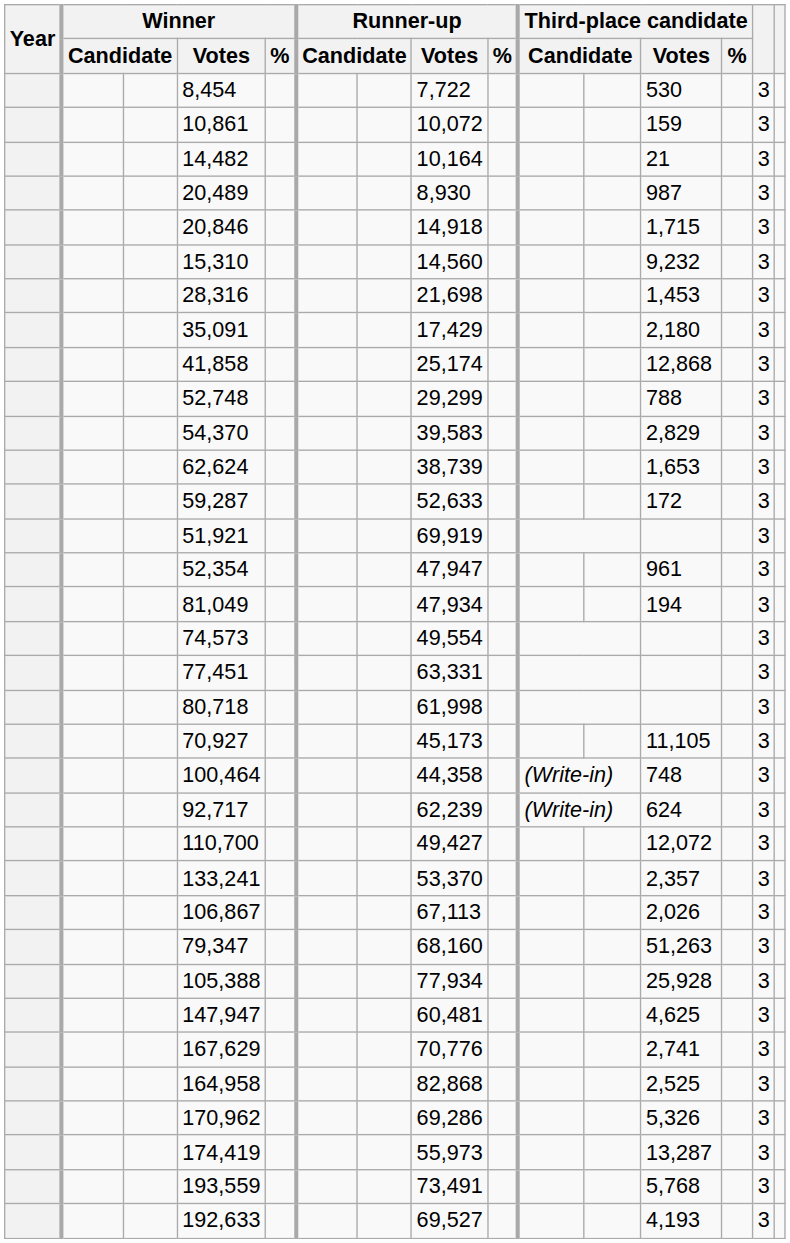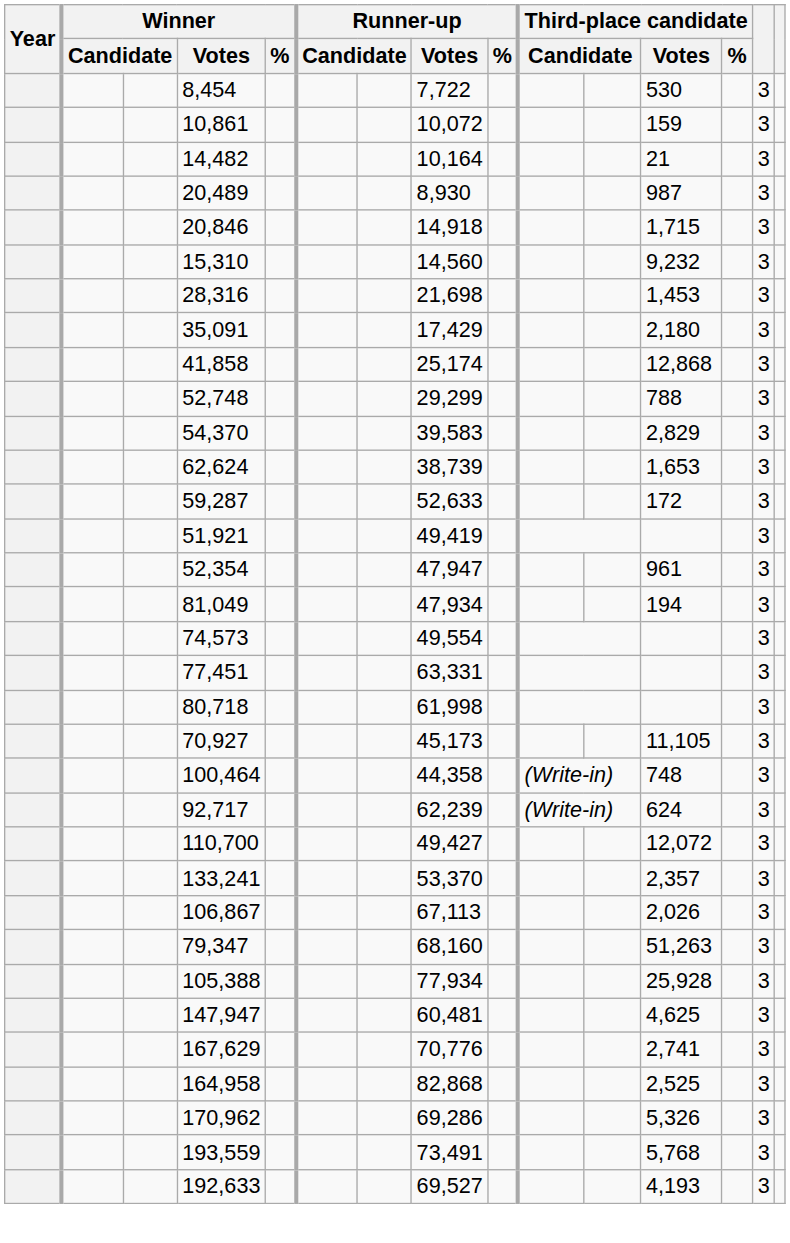(450, 535) 69,919 -> (450, 535) 49,419
- row: (221, 1152)
